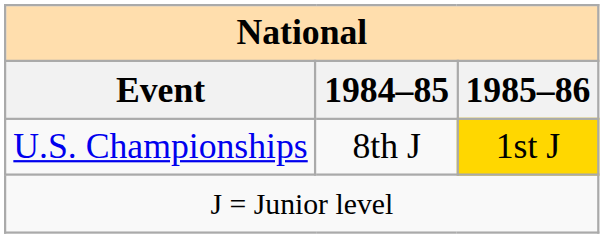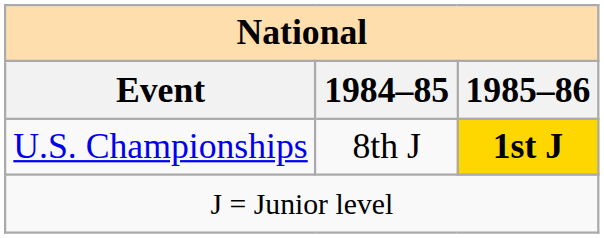(528, 145) normal -> (528, 145) bold
